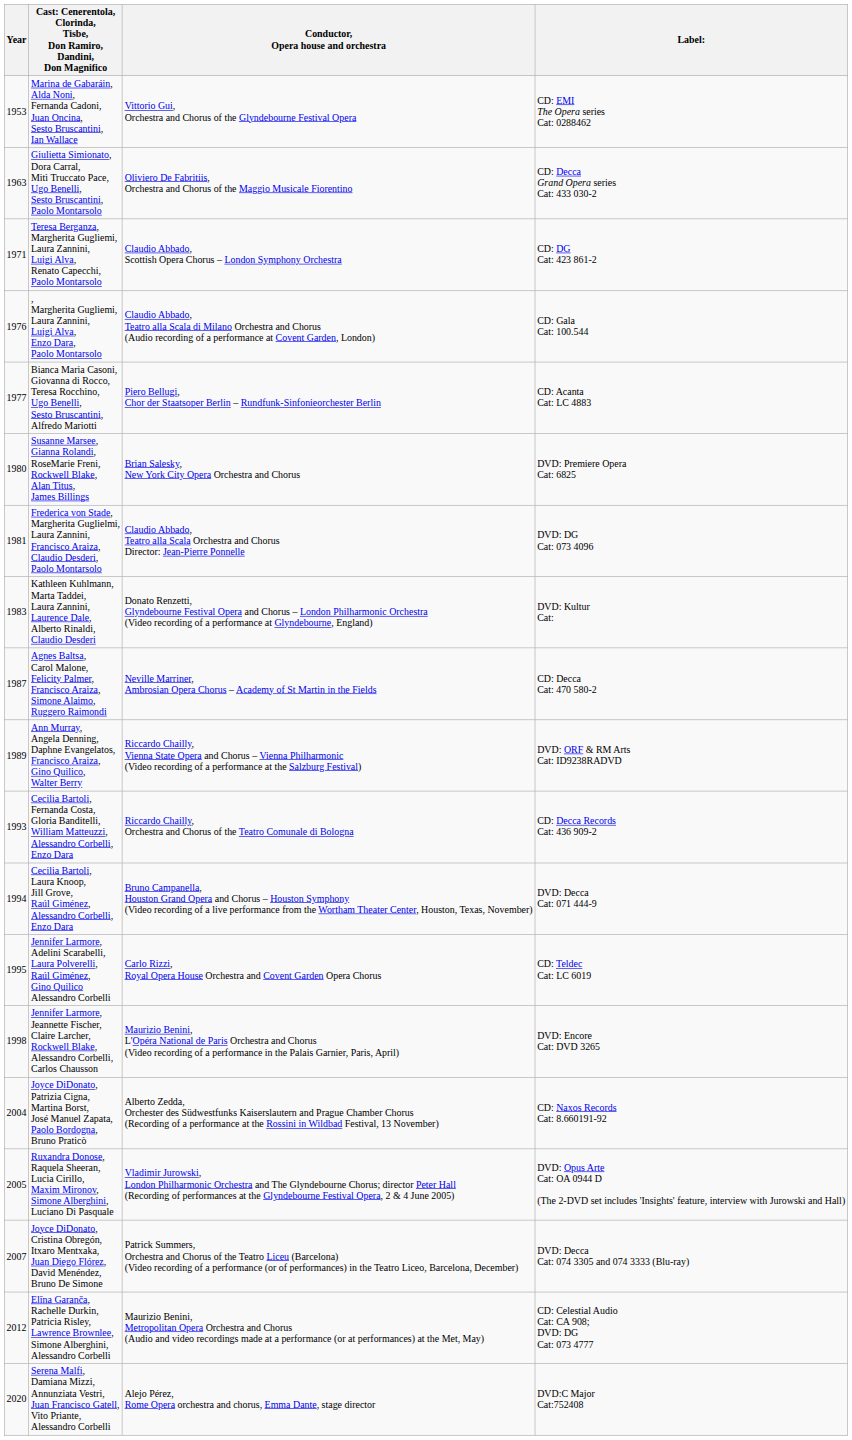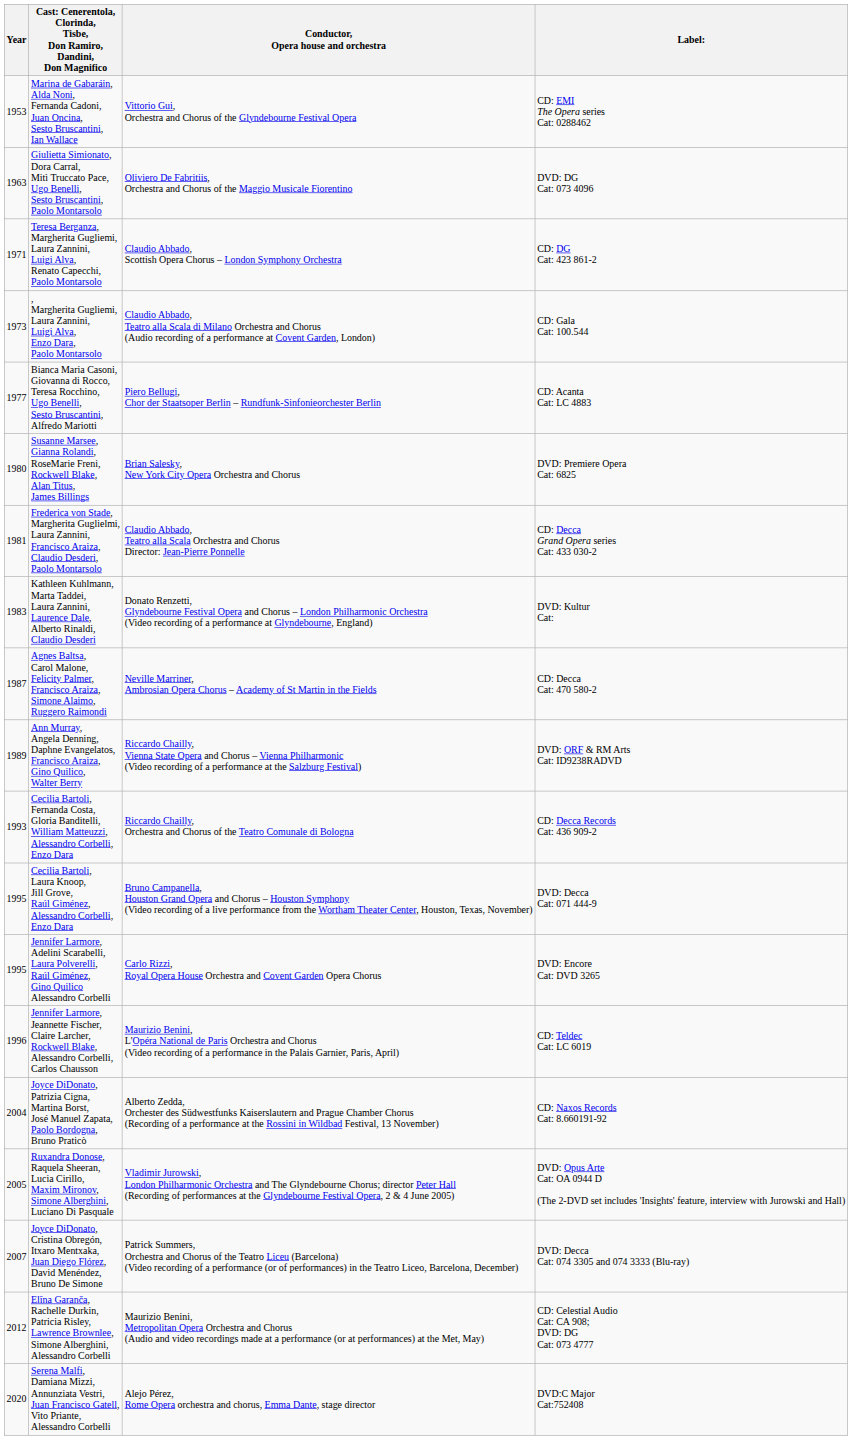(577, 183) CD: Decca Grand Opera series Cat: 433 030-2 -> (565, 183) DVD: DG Cat: 073 4096
(17, 326) 1976 -> (17, 326) 1973
(565, 540) DVD: DG Cat: 073 4096 -> (577, 540) CD: Decca Grand Opera series Cat: 433 030-2
(17, 898) 1994 -> (17, 898) 1995
(564, 970) CD: Teldec Cat: LC 6019 -> (569, 970) DVD: Encore Cat: DVD 3265
(17, 1041) 1998 -> (17, 1041) 1996
(569, 1041) DVD: Encore Cat: DVD 3265 -> (564, 1041) CD: Teldec Cat: LC 6019
